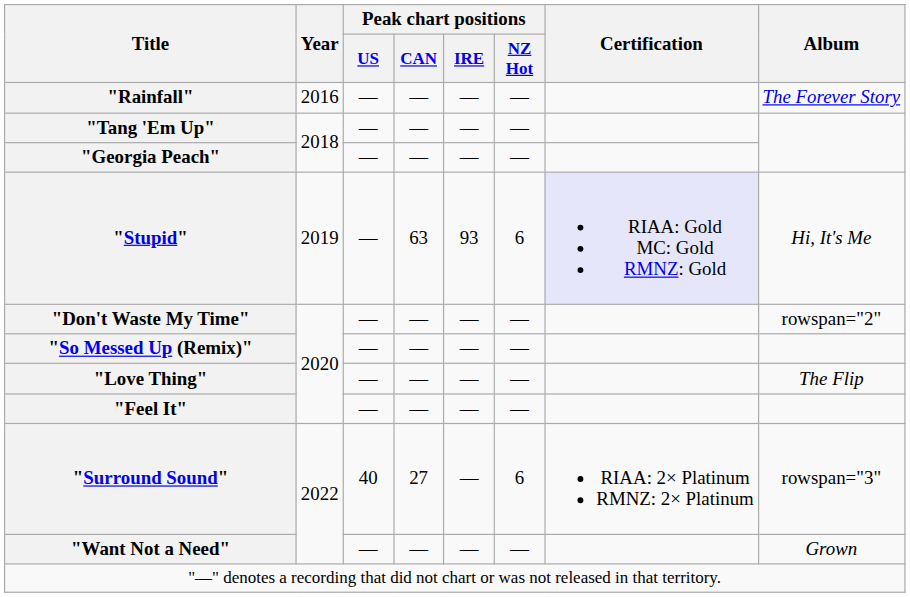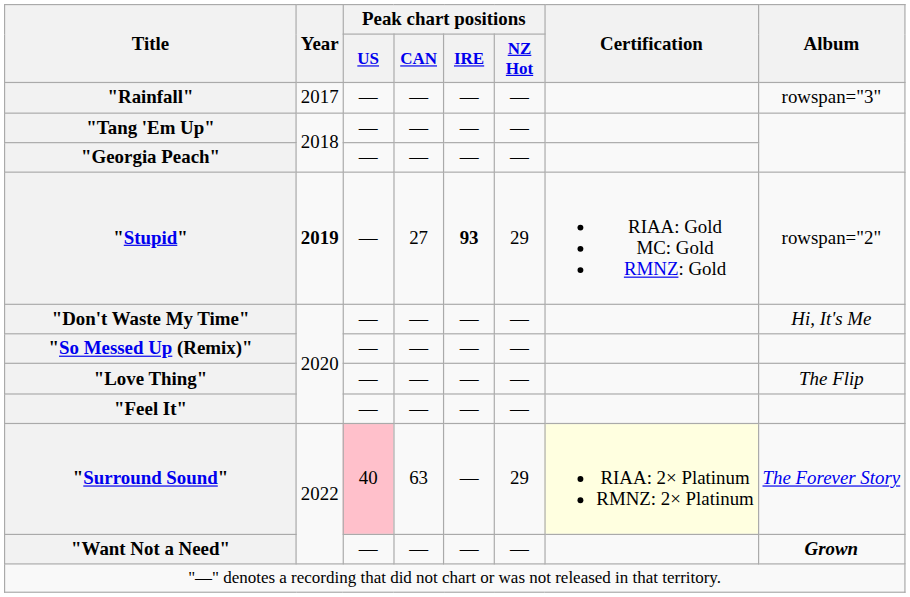(320, 97) 2016 -> (320, 97) 2017
(831, 97) The Forever Story -> (831, 97) rowspan="3"
(320, 238) normal -> (320, 238) bold
(419, 238) 63 -> (419, 238) 27
(469, 238) normal -> (469, 238) bold
(520, 238) 6 -> (520, 238) 29
(651, 249) lavender background -> (651, 249) no background
(831, 238) Hi, It's Me -> (831, 238) rowspan="2"
(831, 318) rowspan="2" -> (831, 318) Hi, It's Me
(368, 478) no background -> (368, 478) pink background
(419, 478) 27 -> (419, 478) 63
(520, 478) 6 -> (520, 478) 29
(651, 489) no background -> (651, 489) lightyellow background
(831, 478) rowspan="3" -> (831, 478) The Forever Story
(831, 548) normal -> (831, 548) bold
